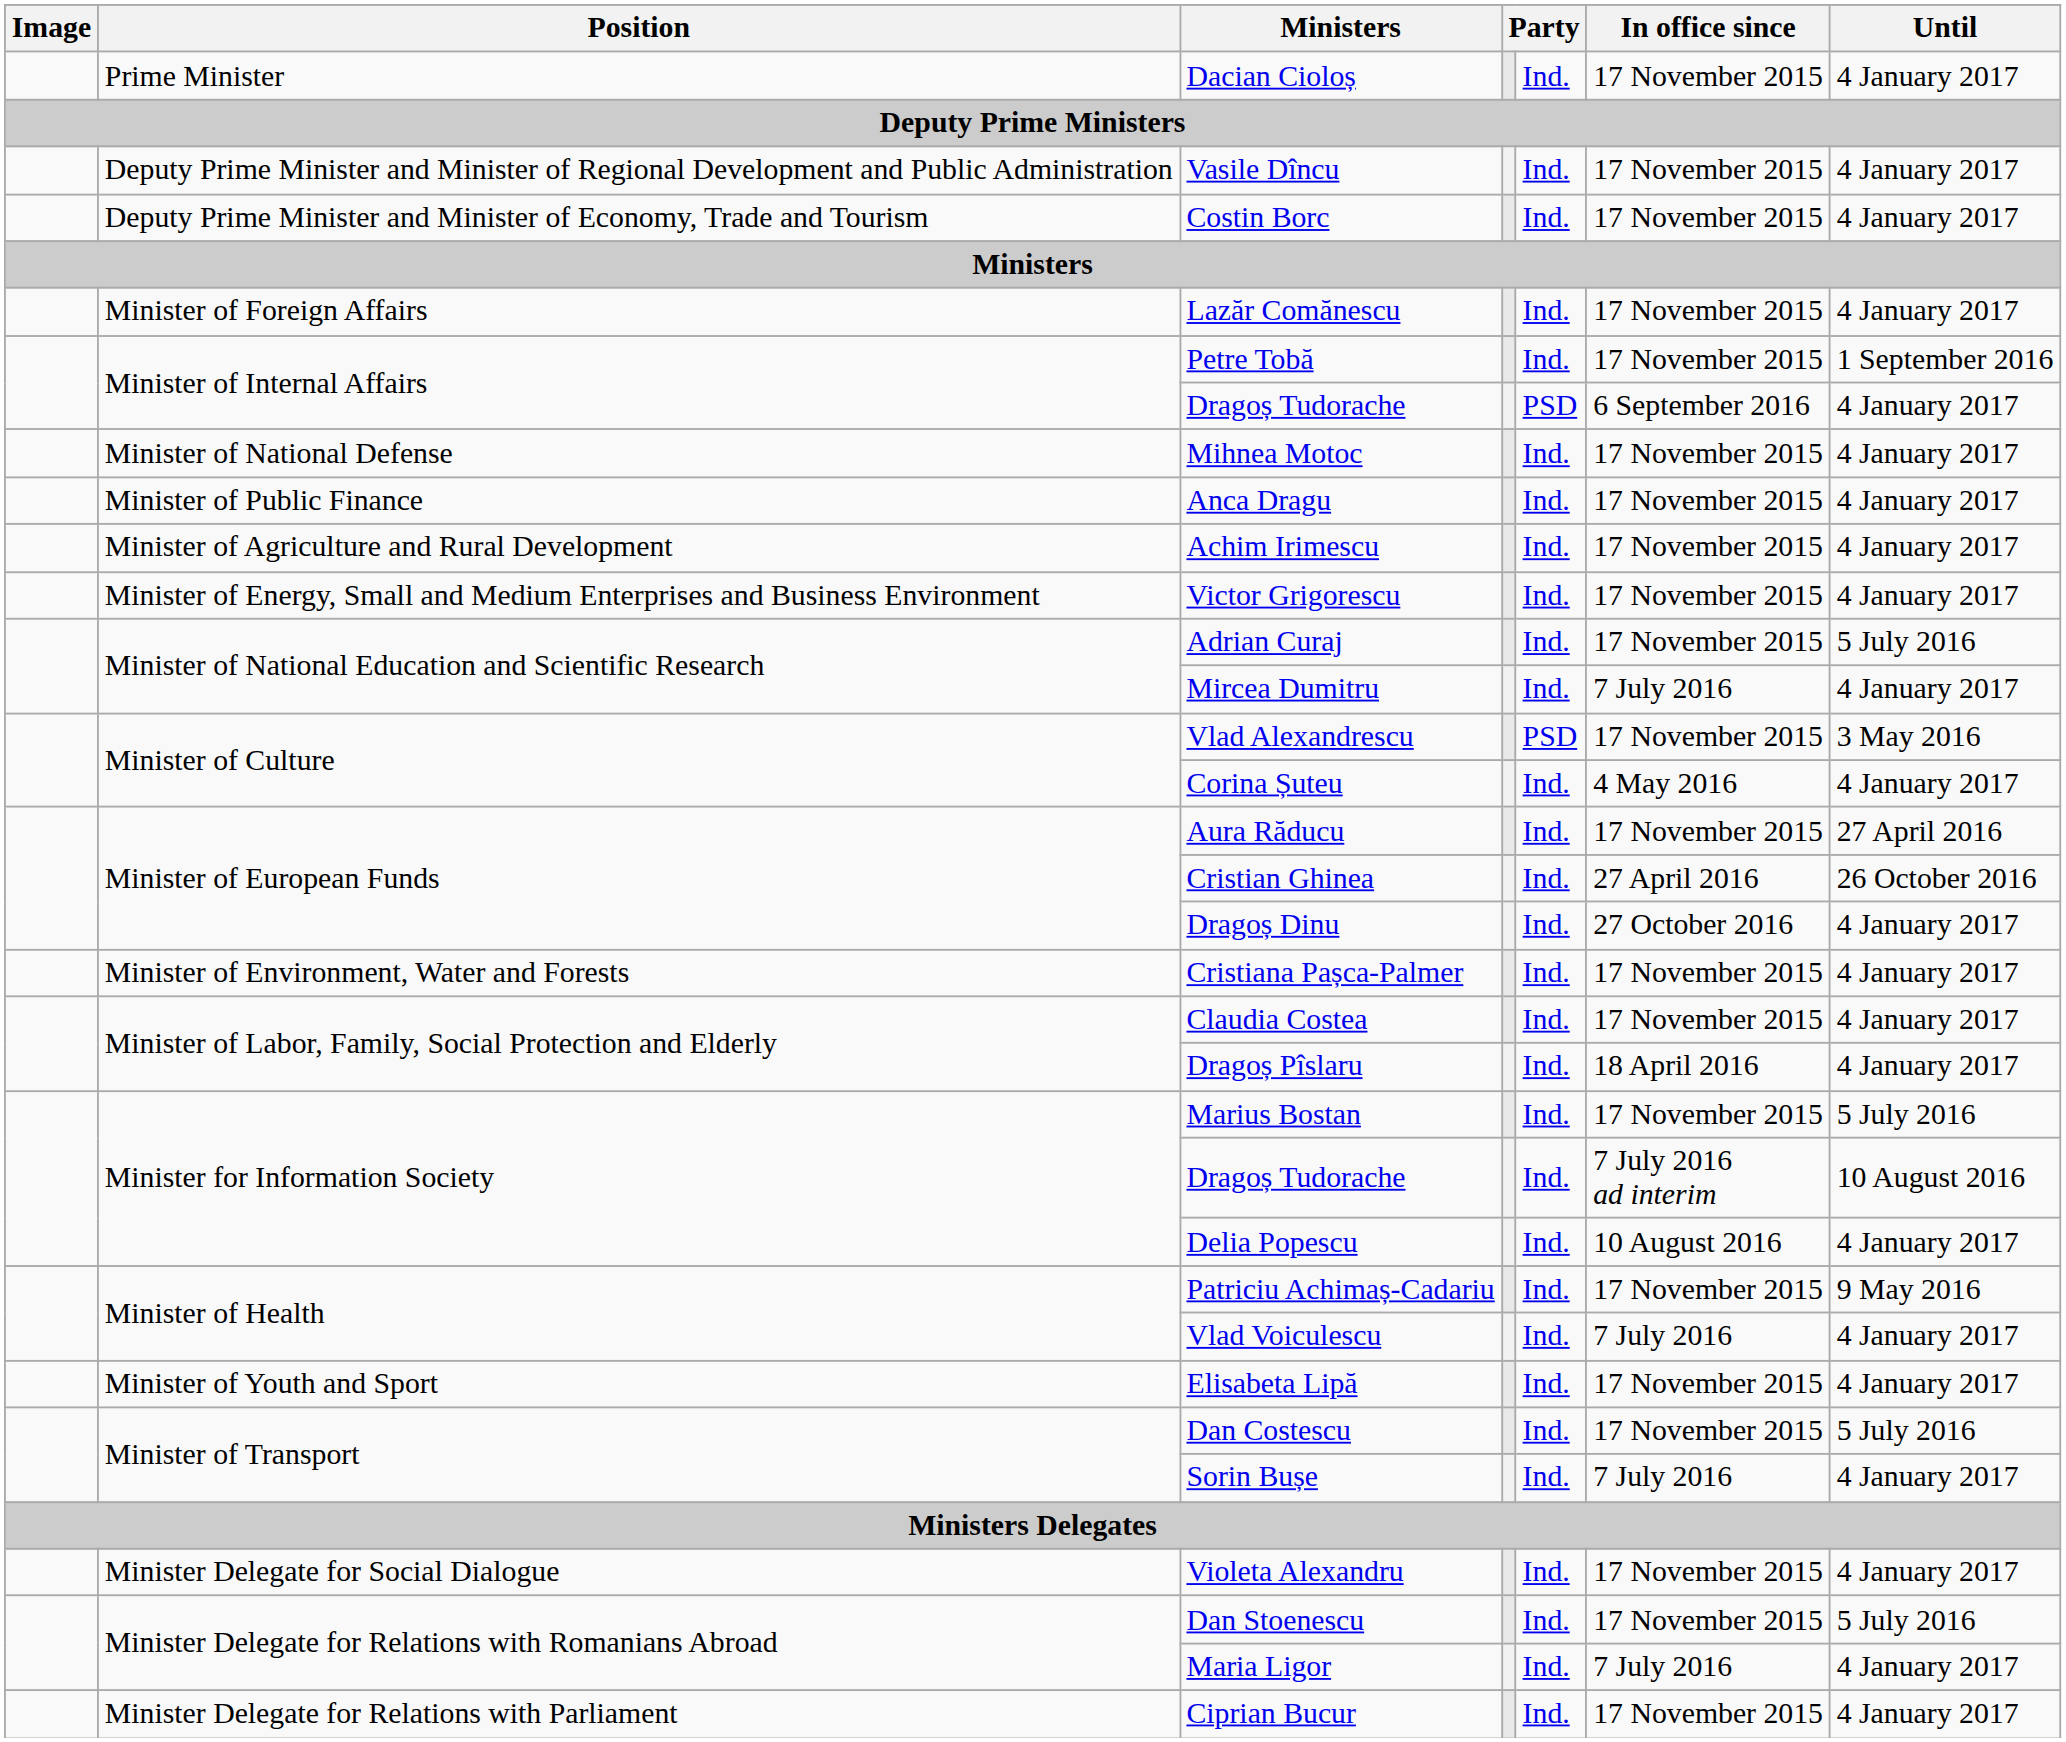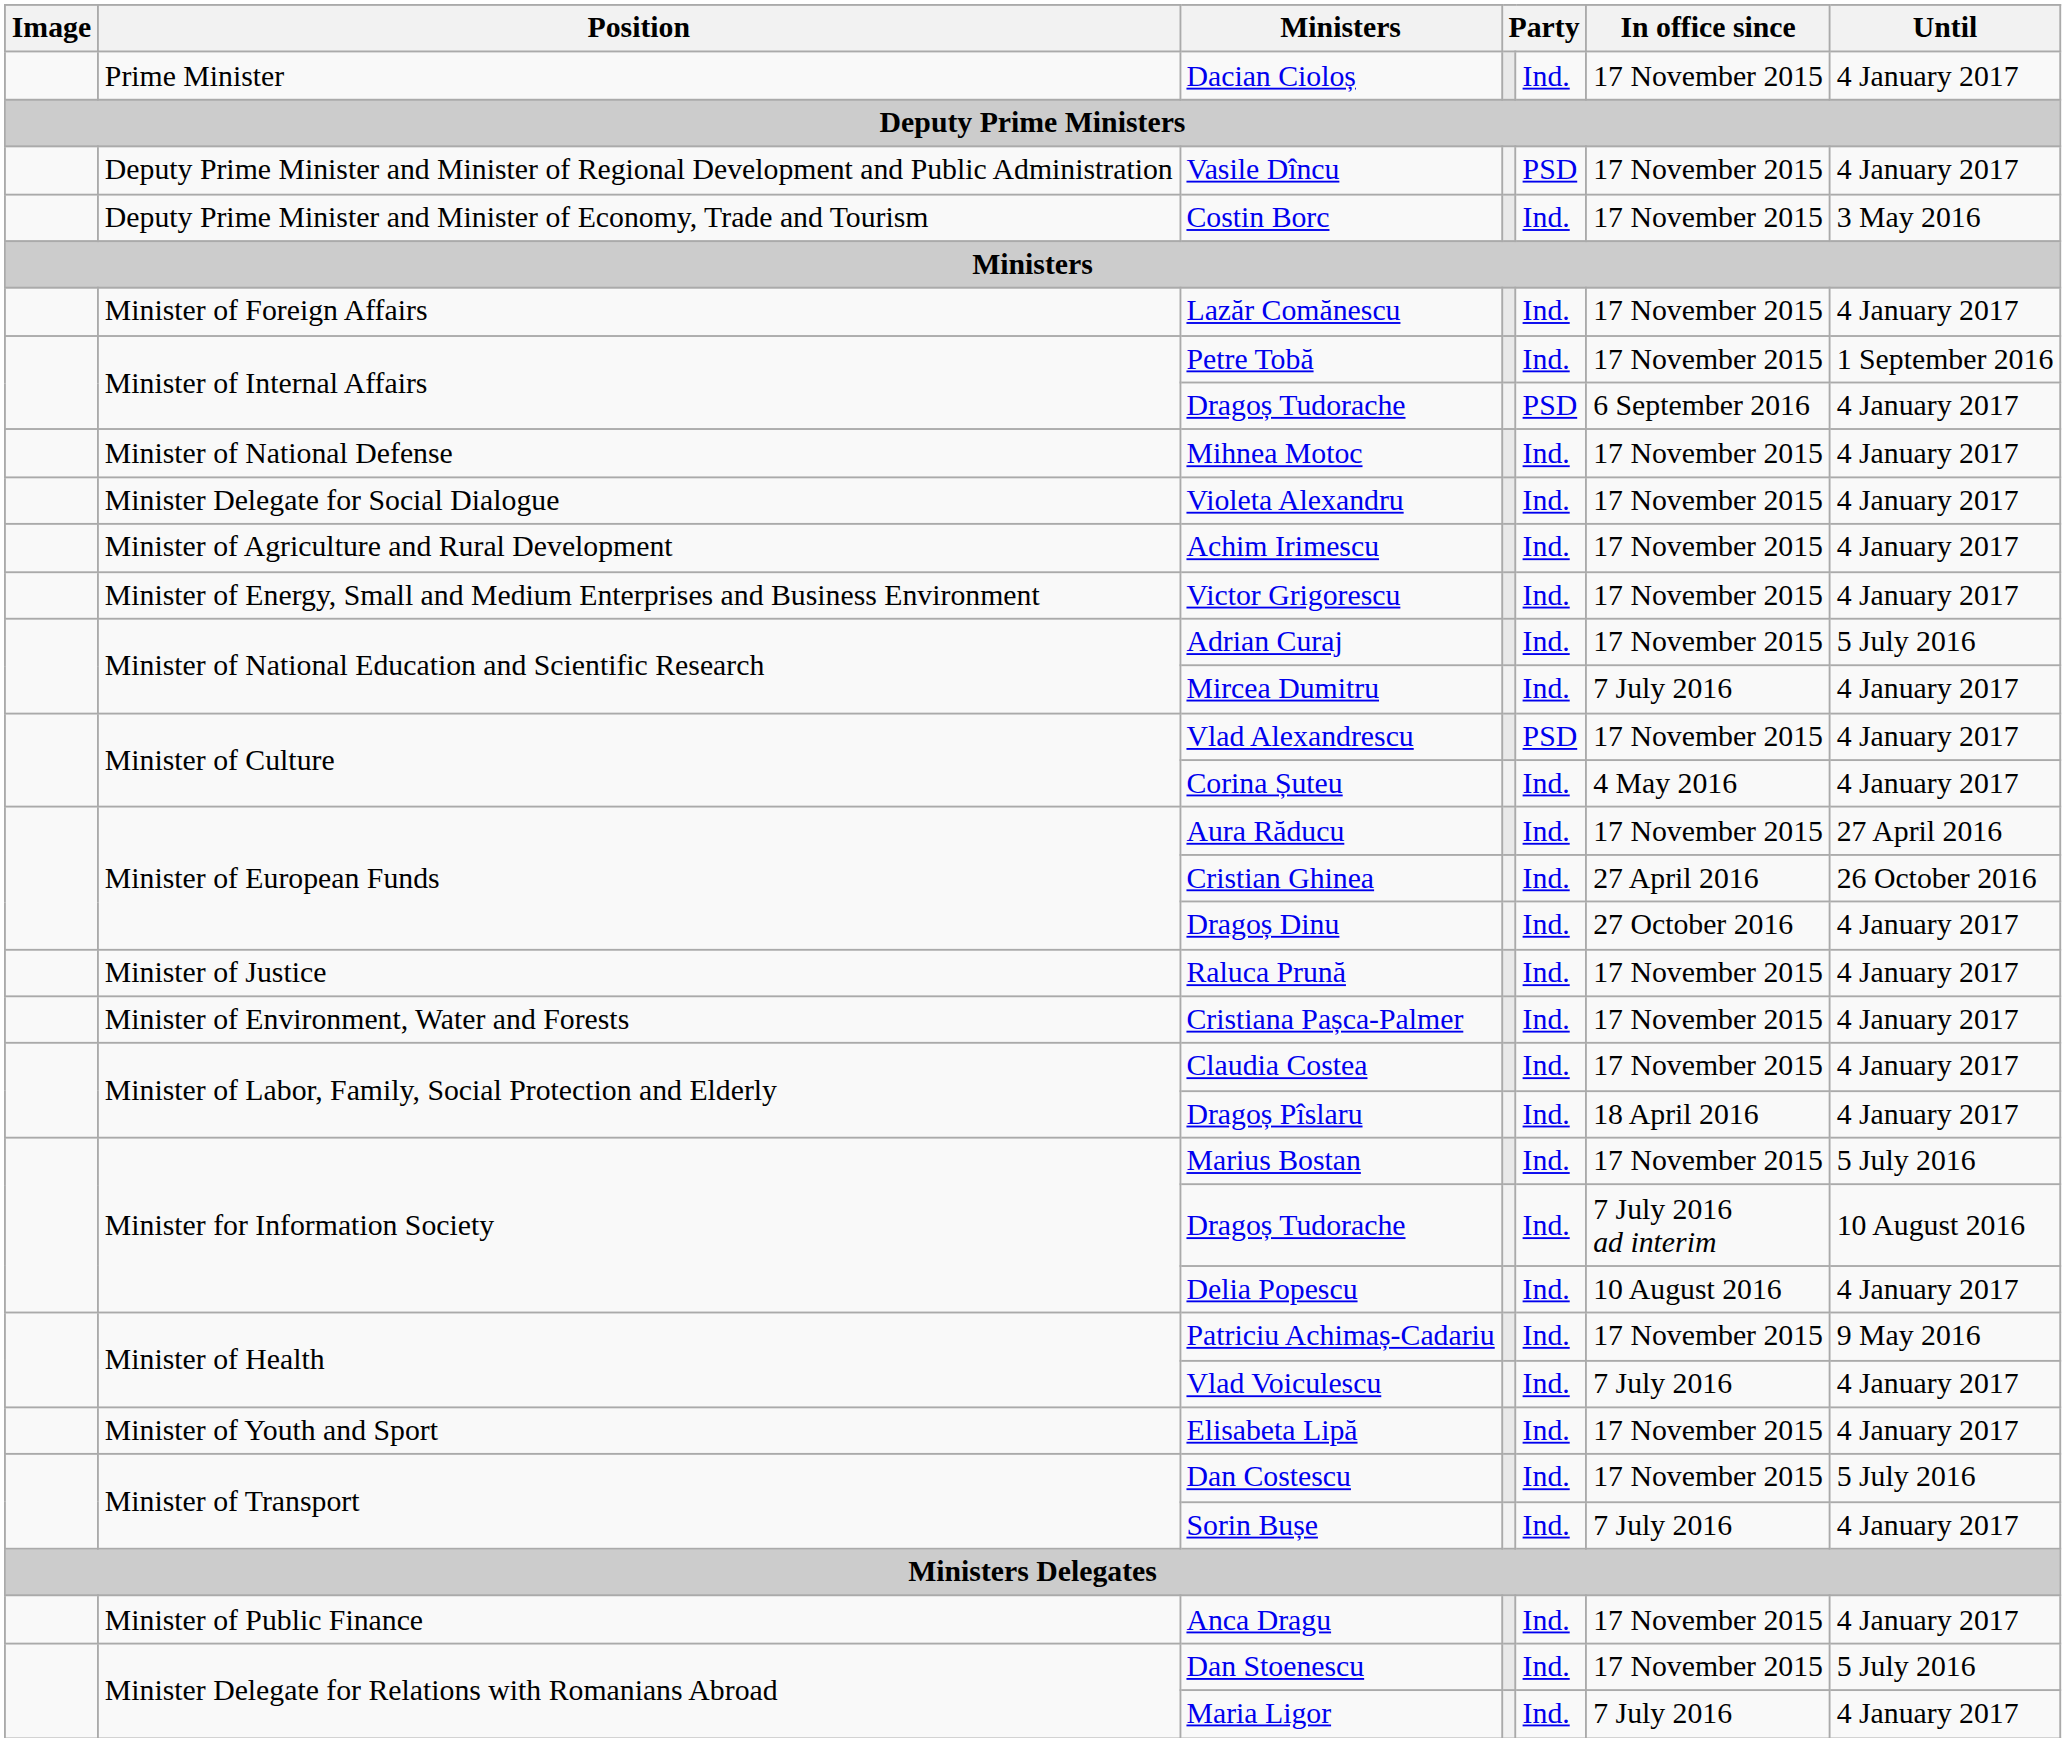(1546, 169) Ind. -> (1550, 169) PSD
(1928, 216) 4 January 2017 -> (1909, 216) 3 May 2016
rows swapped: (264, 500) <-> (332, 1571)
(1909, 736) 3 May 2016 -> (1928, 736) 4 January 2017
+ row: (216, 972)
- row: (391, 1713)
